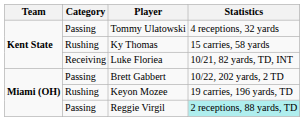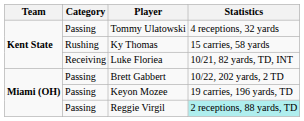(82, 92) Rushing -> (81, 92) Passing
